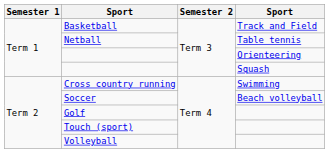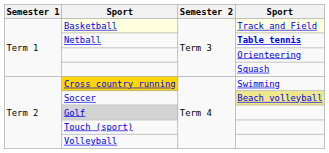(90, 26) no background -> (90, 26) lightyellow background
(277, 26) no background -> (277, 26) lightyellow background
(269, 40) normal -> (269, 40) bold
(120, 84) no background -> (120, 84) gold background
(280, 98) no background -> (280, 98) khaki background
(75, 112) no background -> (75, 112) lightgrey background
